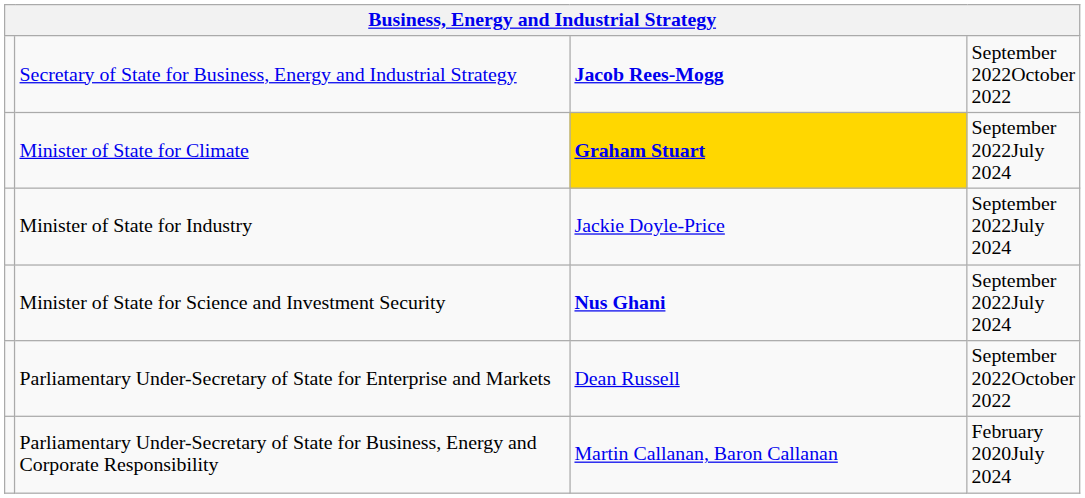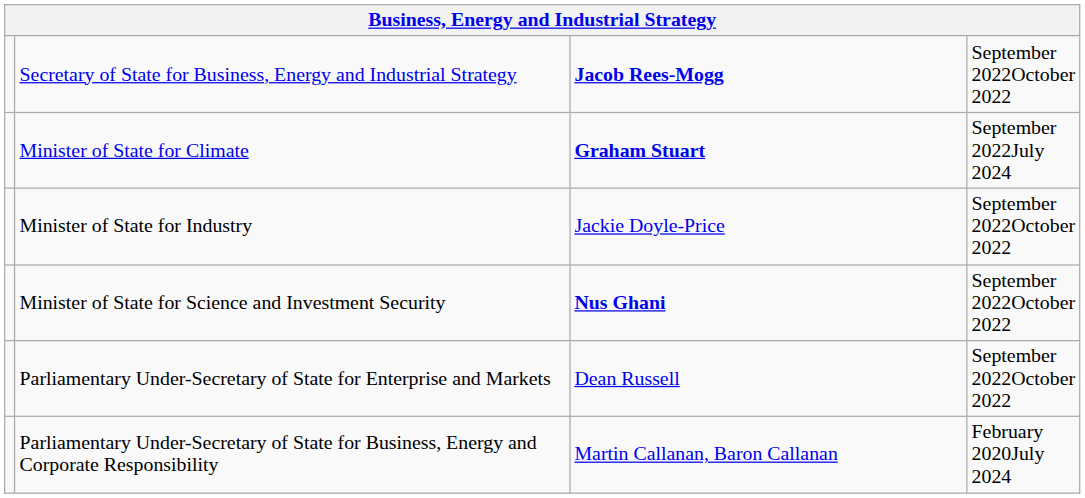(640, 150) gold background -> (640, 150) no background
(1014, 226) September 2022July 2024 -> (1023, 226) September 2022October 2022
(1014, 302) September 2022July 2024 -> (1023, 302) September 2022October 2022
